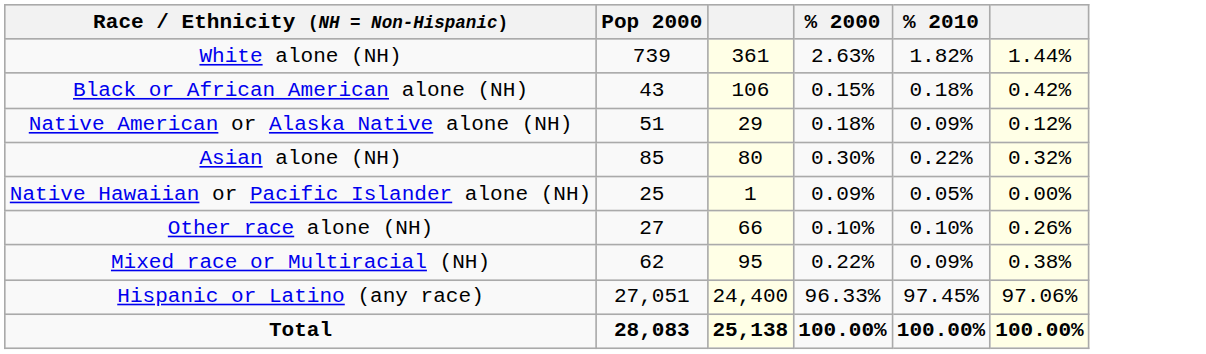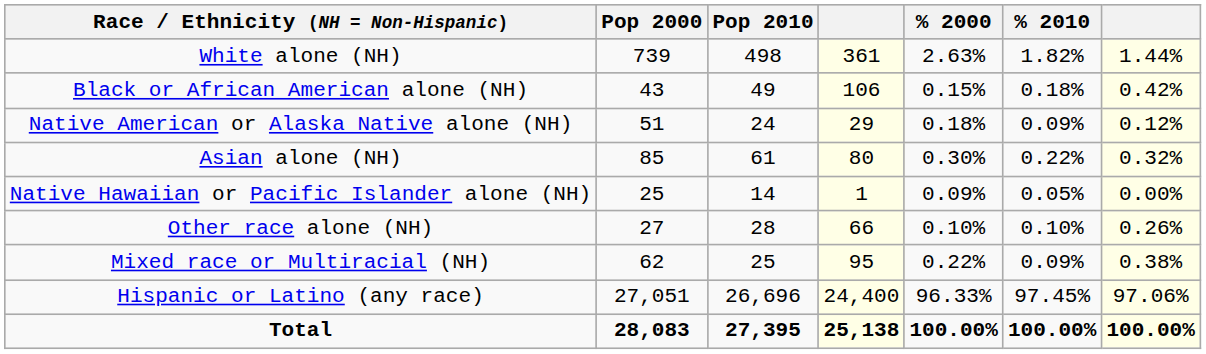+ column: (763, 22)
